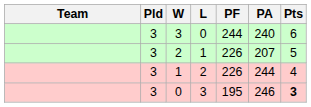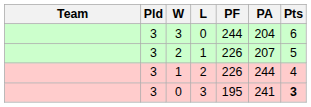(265, 33) 240 -> (265, 33) 204
(265, 92) 246 -> (265, 92) 241
